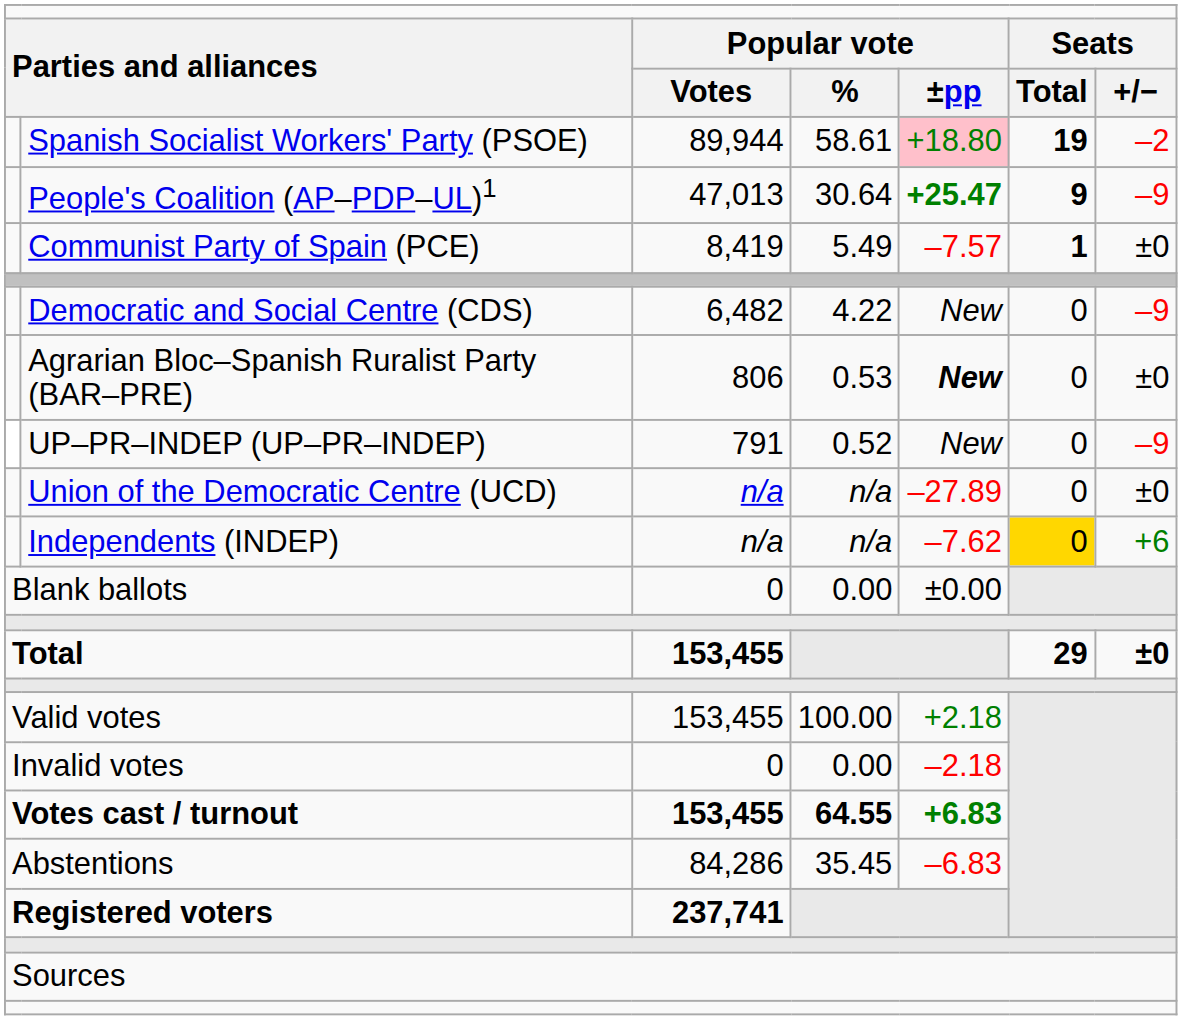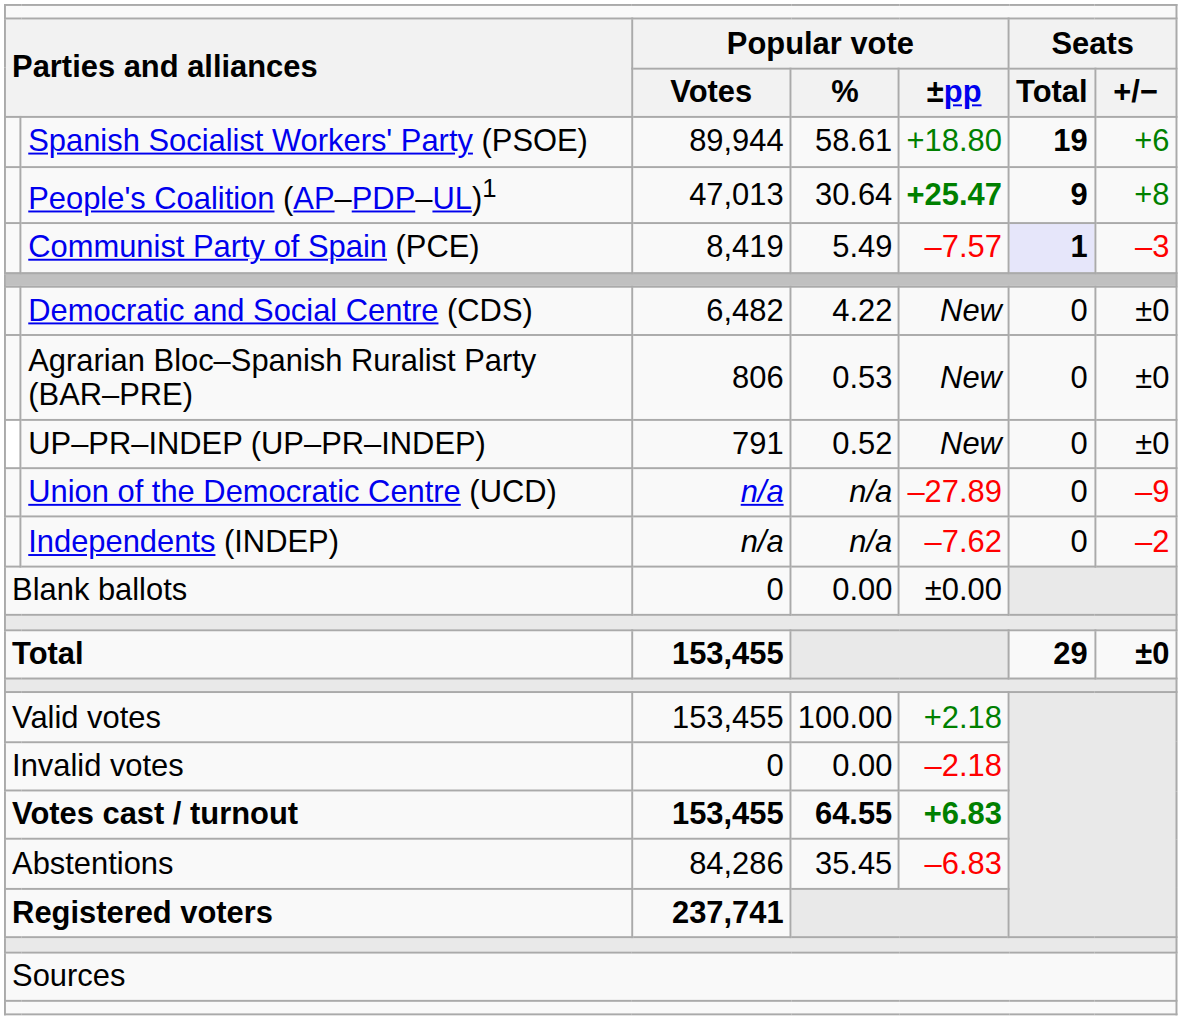(954, 141) pink background -> (954, 141) no background
(1152, 141) –2 -> (1152, 141) +6
(1152, 194) –9 -> (1152, 194) +8
(1079, 247) no background -> (1079, 247) lavender background
(1152, 247) ±0 -> (1152, 247) –3
(1152, 310) –9 -> (1152, 310) ±0
(970, 377) bold -> (971, 377) normal
(1152, 443) –9 -> (1152, 443) ±0
(1152, 492) ±0 -> (1152, 492) –9
(1079, 541) gold background -> (1079, 541) no background
(1152, 541) +6 -> (1152, 541) –2
